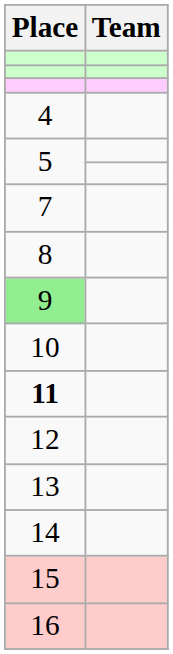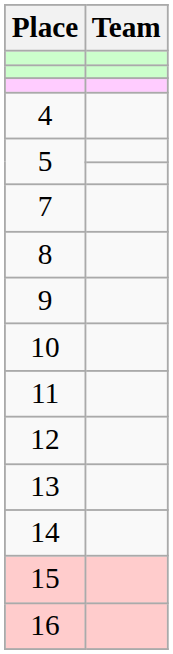(45, 300) lightgreen background -> (45, 300) no background
(45, 393) bold -> (45, 393) normal
